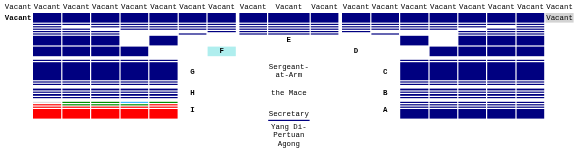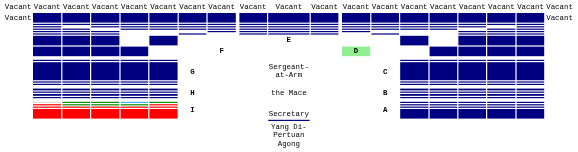(18, 18) bold -> (18, 18) normal
(560, 18) lightgrey background -> (560, 18) no background
(222, 51) paleturquoise background -> (222, 51) no background
(356, 51) no background -> (356, 51) lightgreen background
